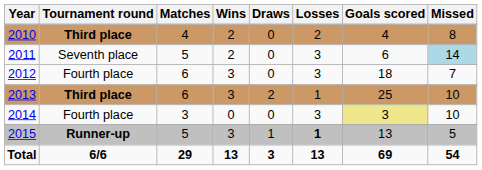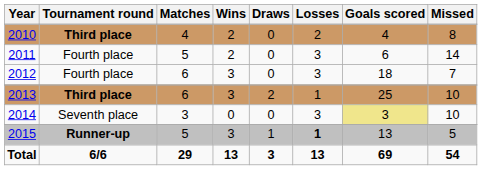(98, 54) Seventh place -> (98, 54) Fourth place
(452, 54) lightblue background -> (452, 54) no background
(98, 114) Fourth place -> (98, 114) Seventh place
